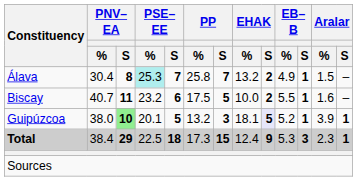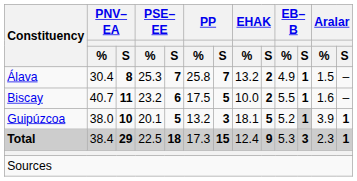(150, 77) paleturquoise background -> (150, 77) no background
(126, 118) lightgreen background -> (126, 118) no background
(269, 118) lavender background -> (269, 118) no background
(305, 118) no background -> (305, 118) lightgrey background
